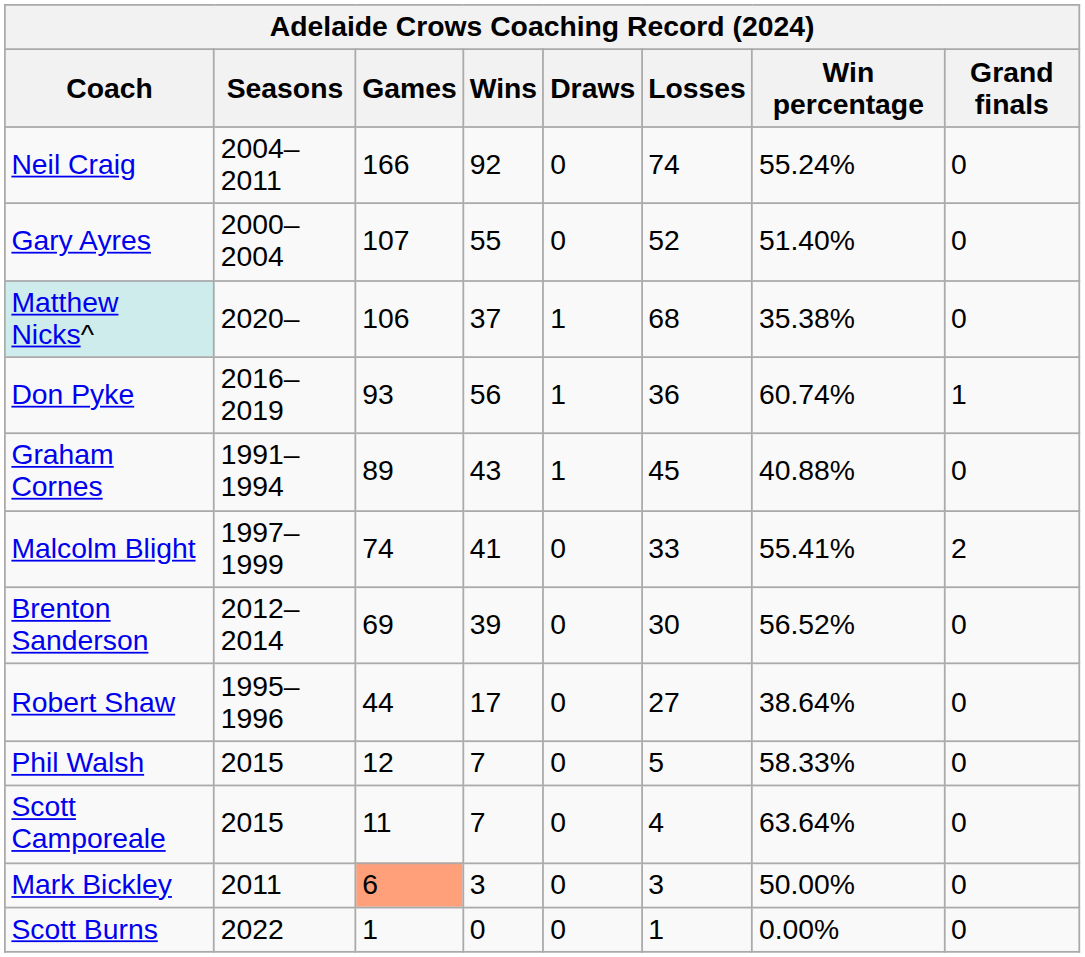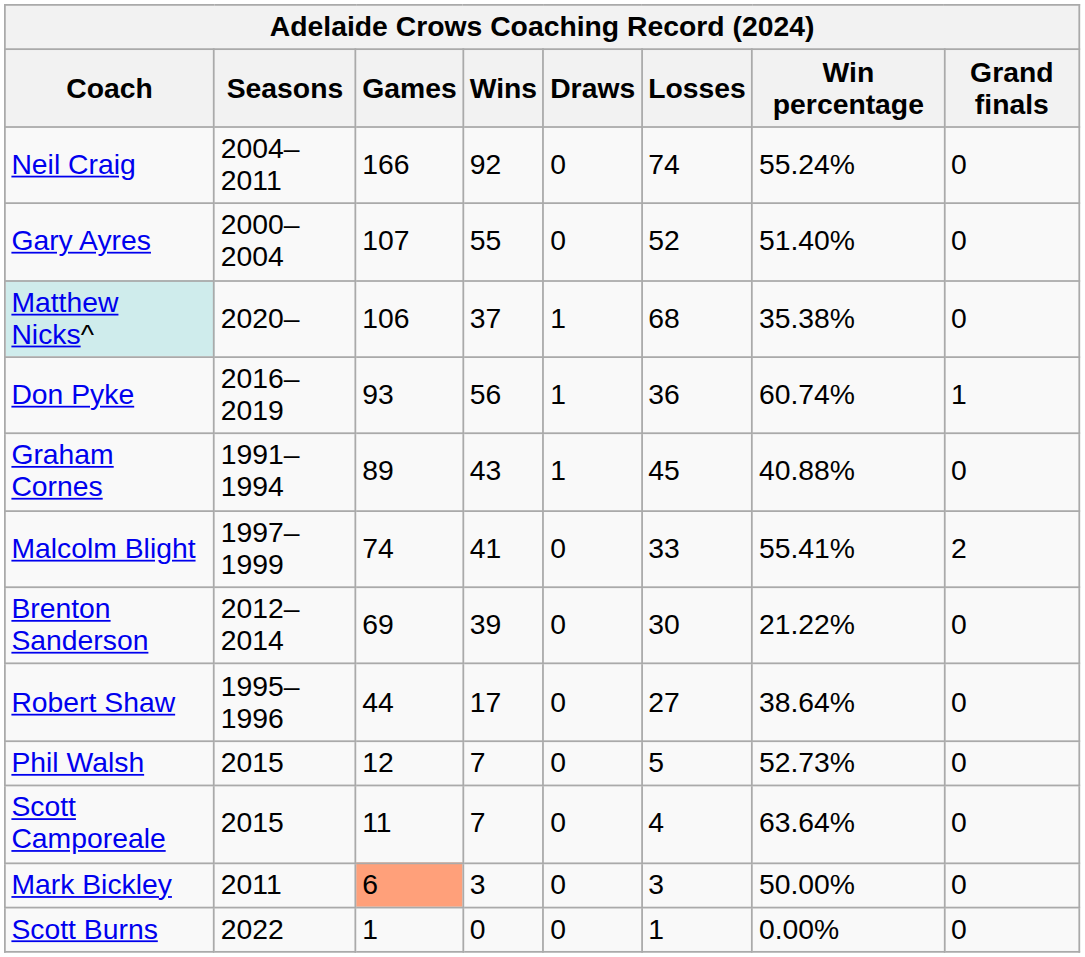(807, 625) 56.52% -> (807, 625) 21.22%
(807, 762) 58.33% -> (807, 762) 52.73%
